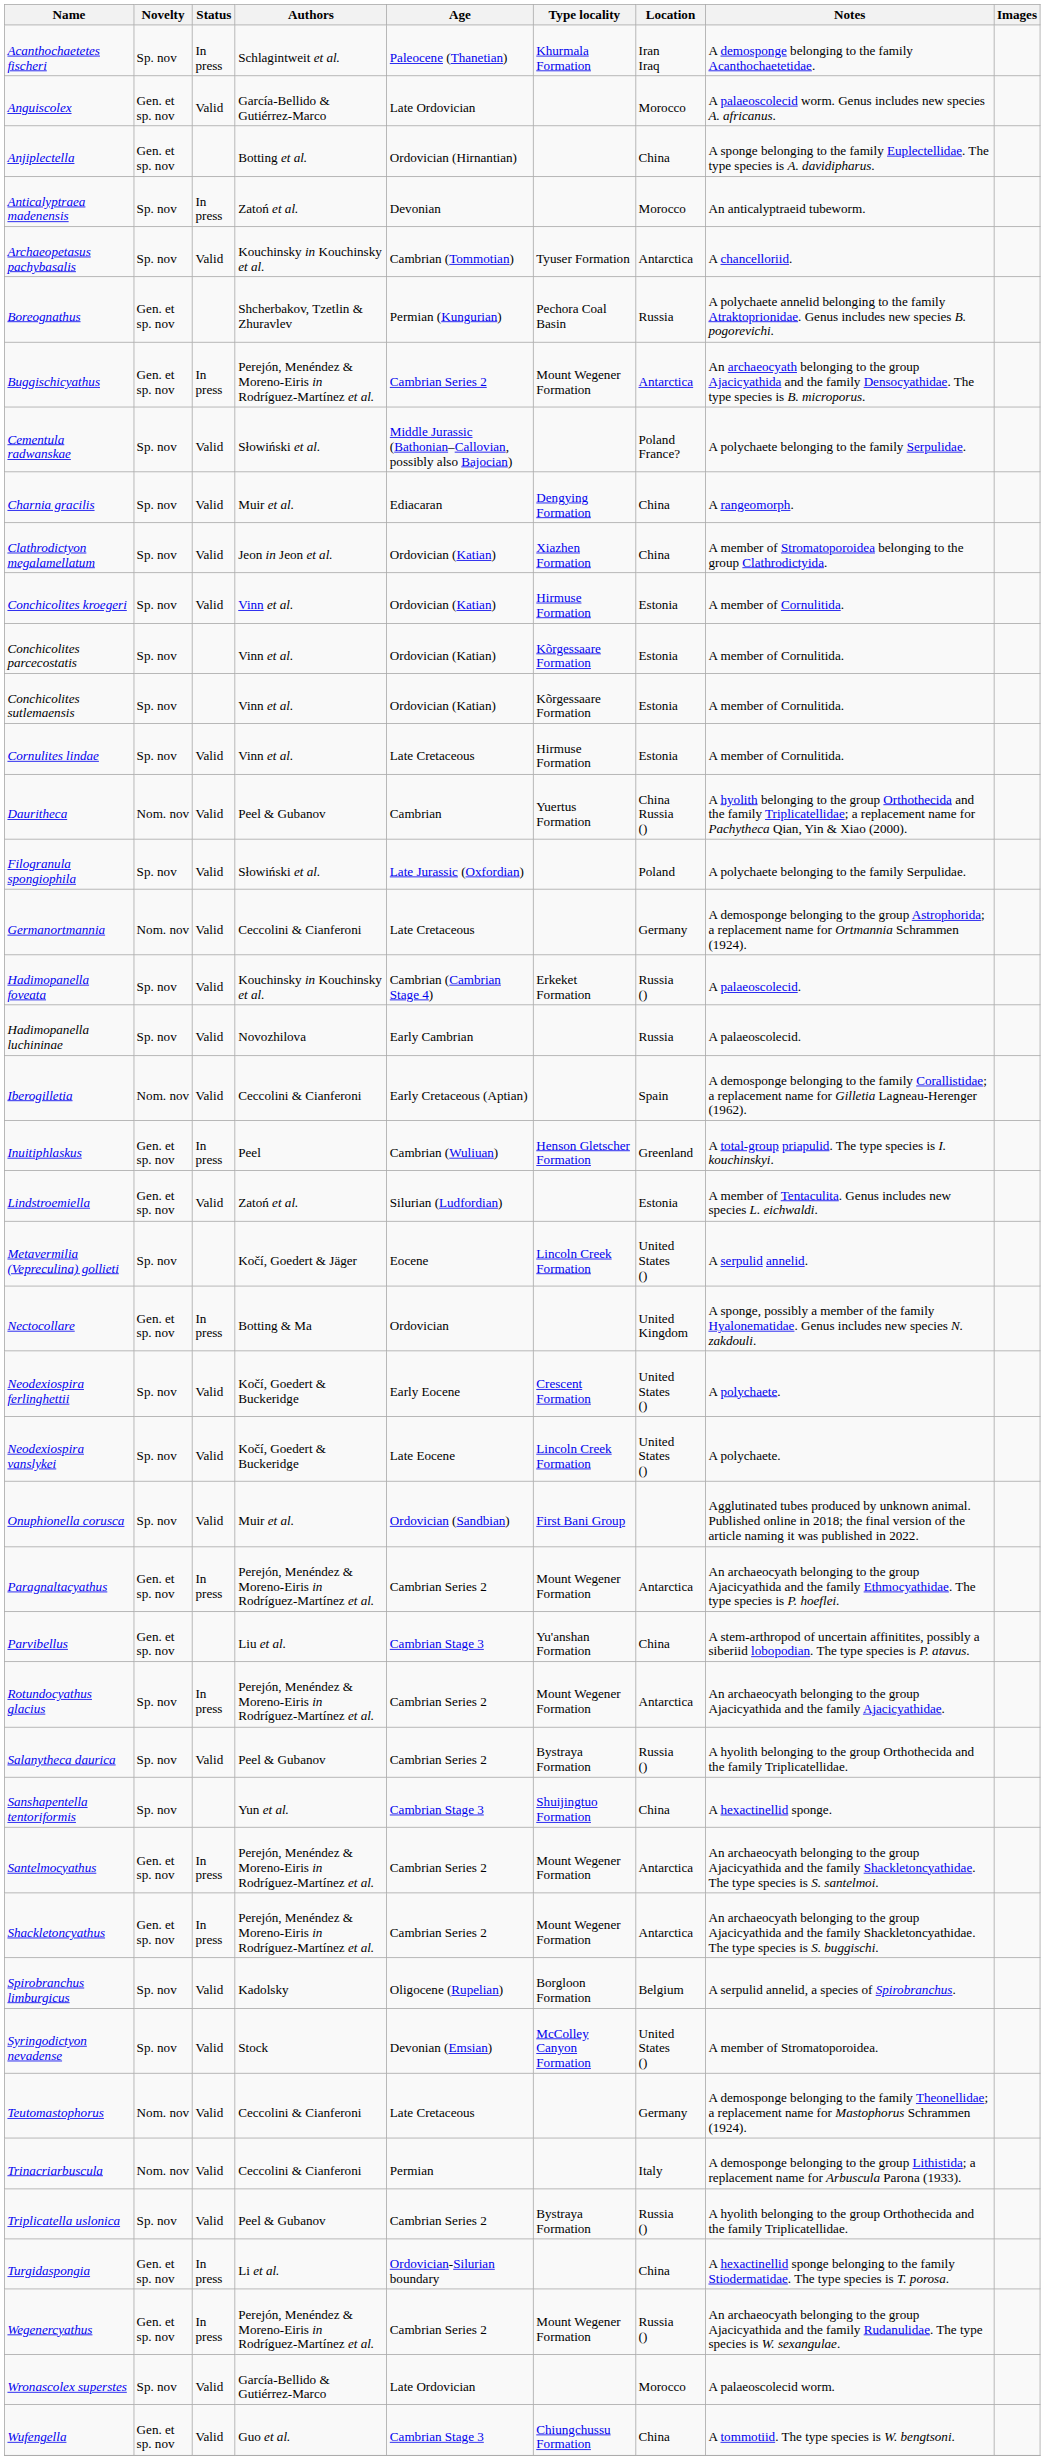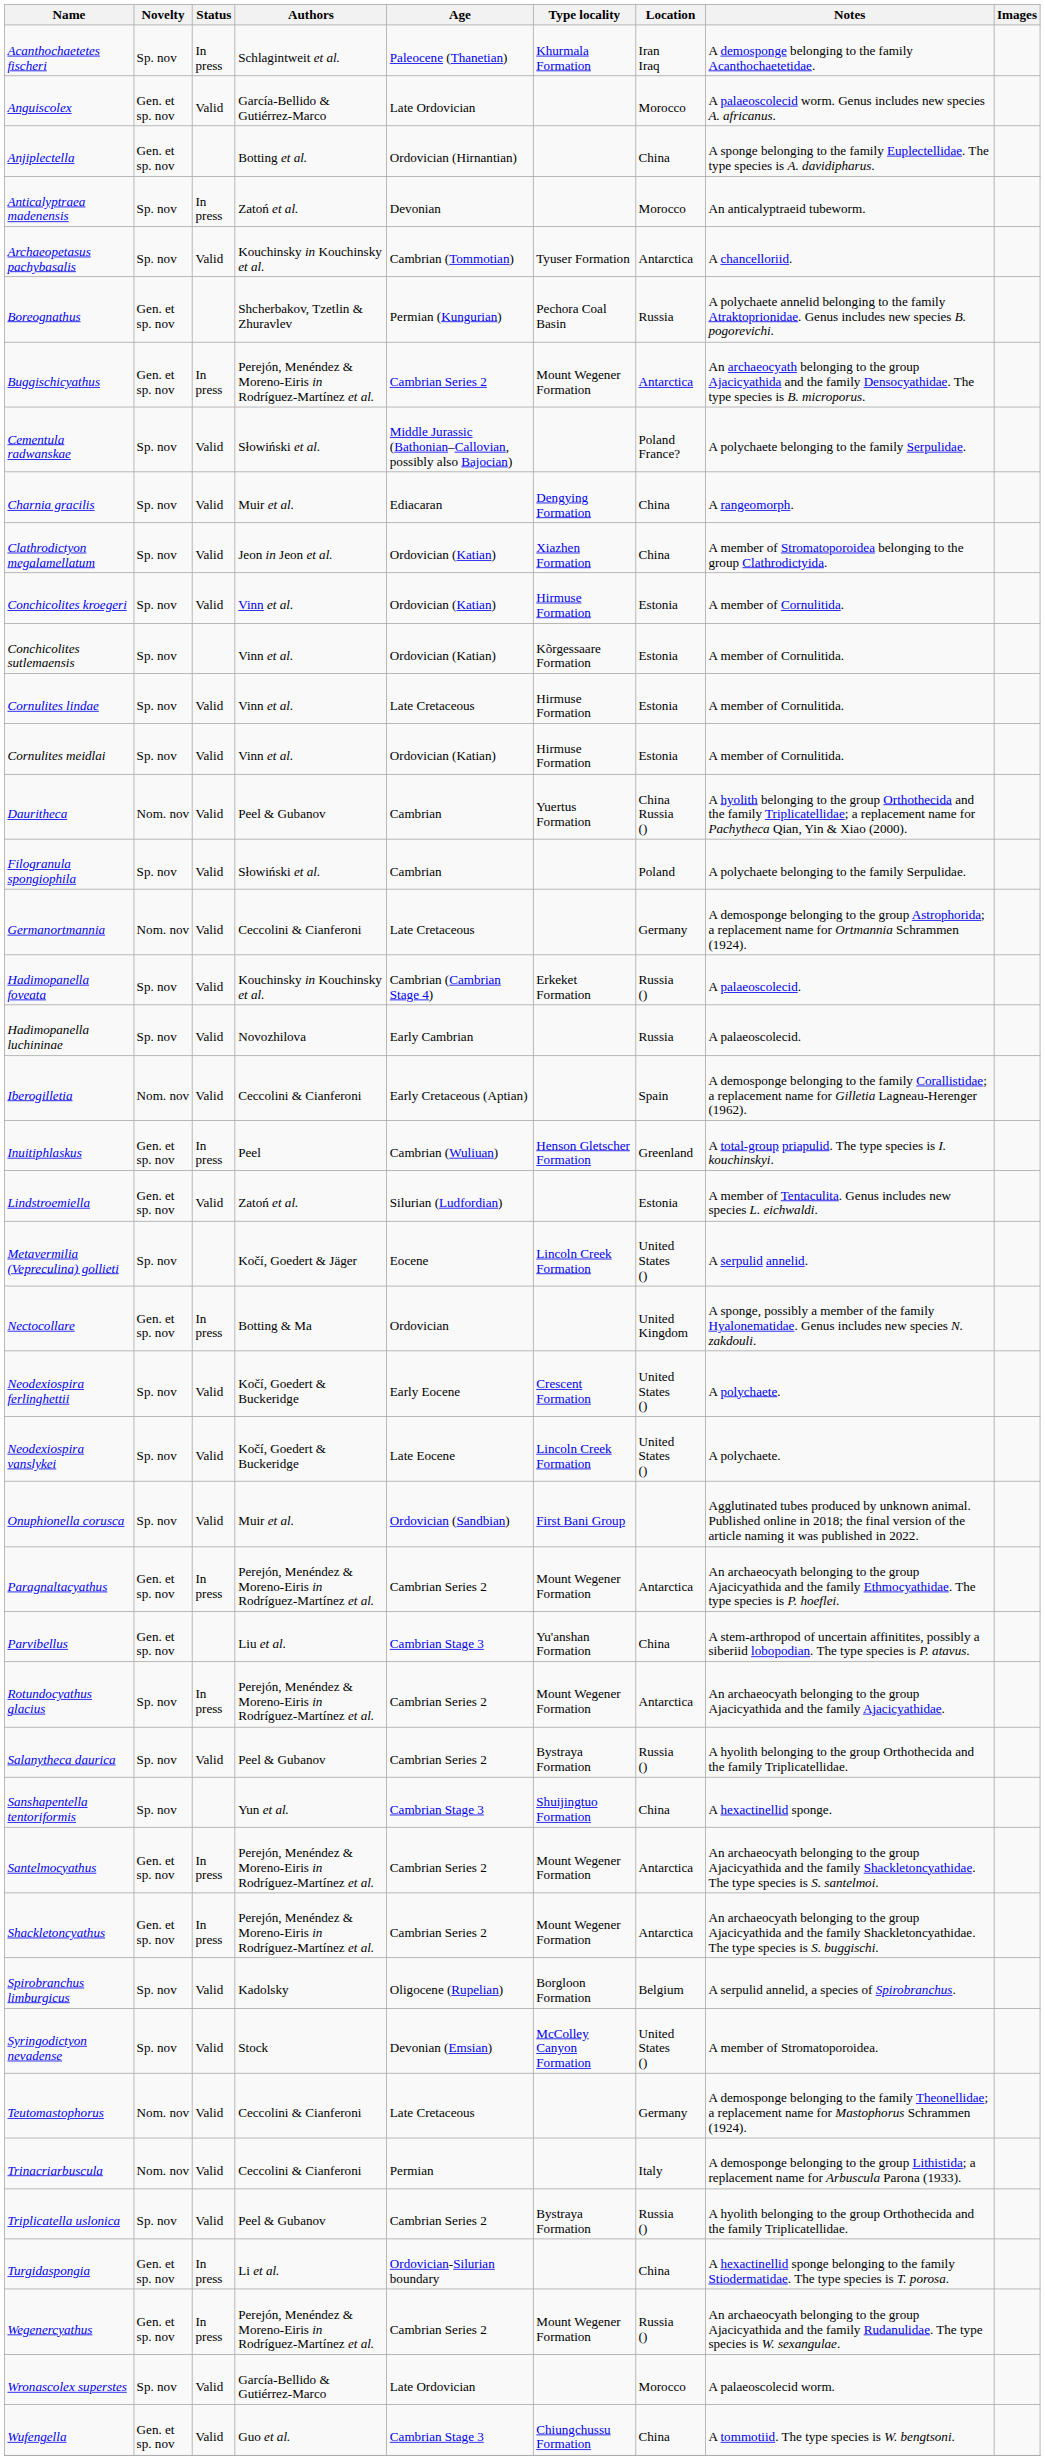- row: (44, 655)
+ row: (56, 756)
(457, 871) Late Jurassic (Oxfordian) -> (416, 871) Cambrian
